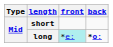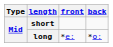(68, 36) paleturquoise background -> (68, 36) no background
(95, 36) bold -> (95, 36) normal
